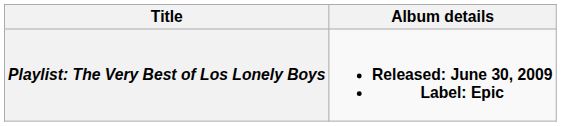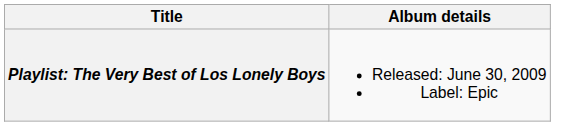(443, 84) bold -> (440, 84) normal
